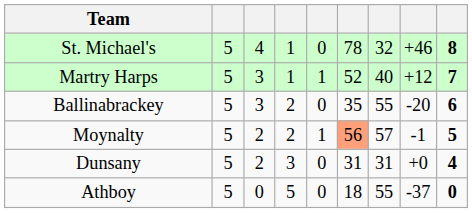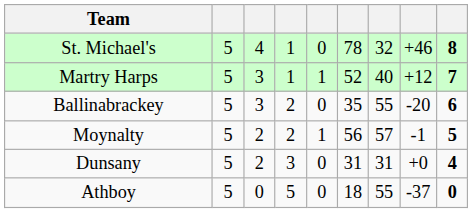(353, 134) lightsalmon background -> (353, 134) no background
